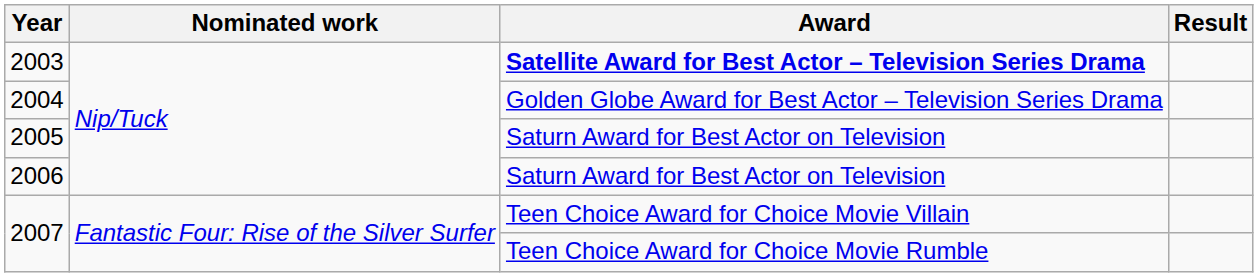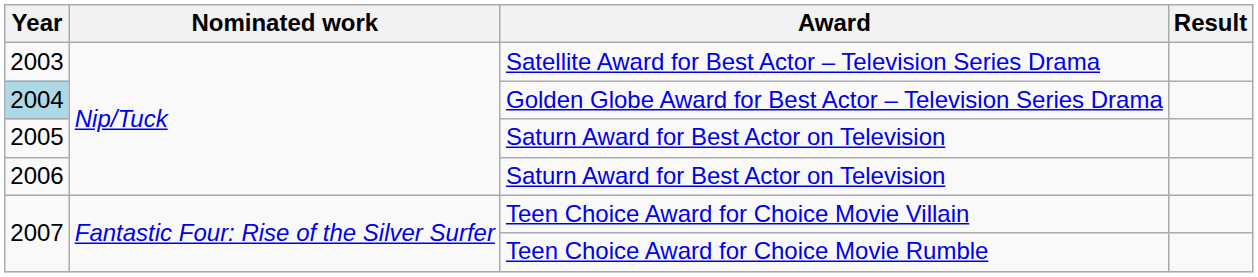(825, 61) bold -> (803, 61) normal
(37, 99) no background -> (37, 99) lightblue background
